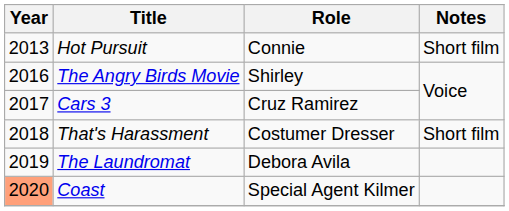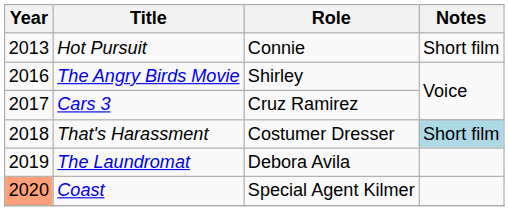(461, 133) no background -> (461, 133) lightblue background
